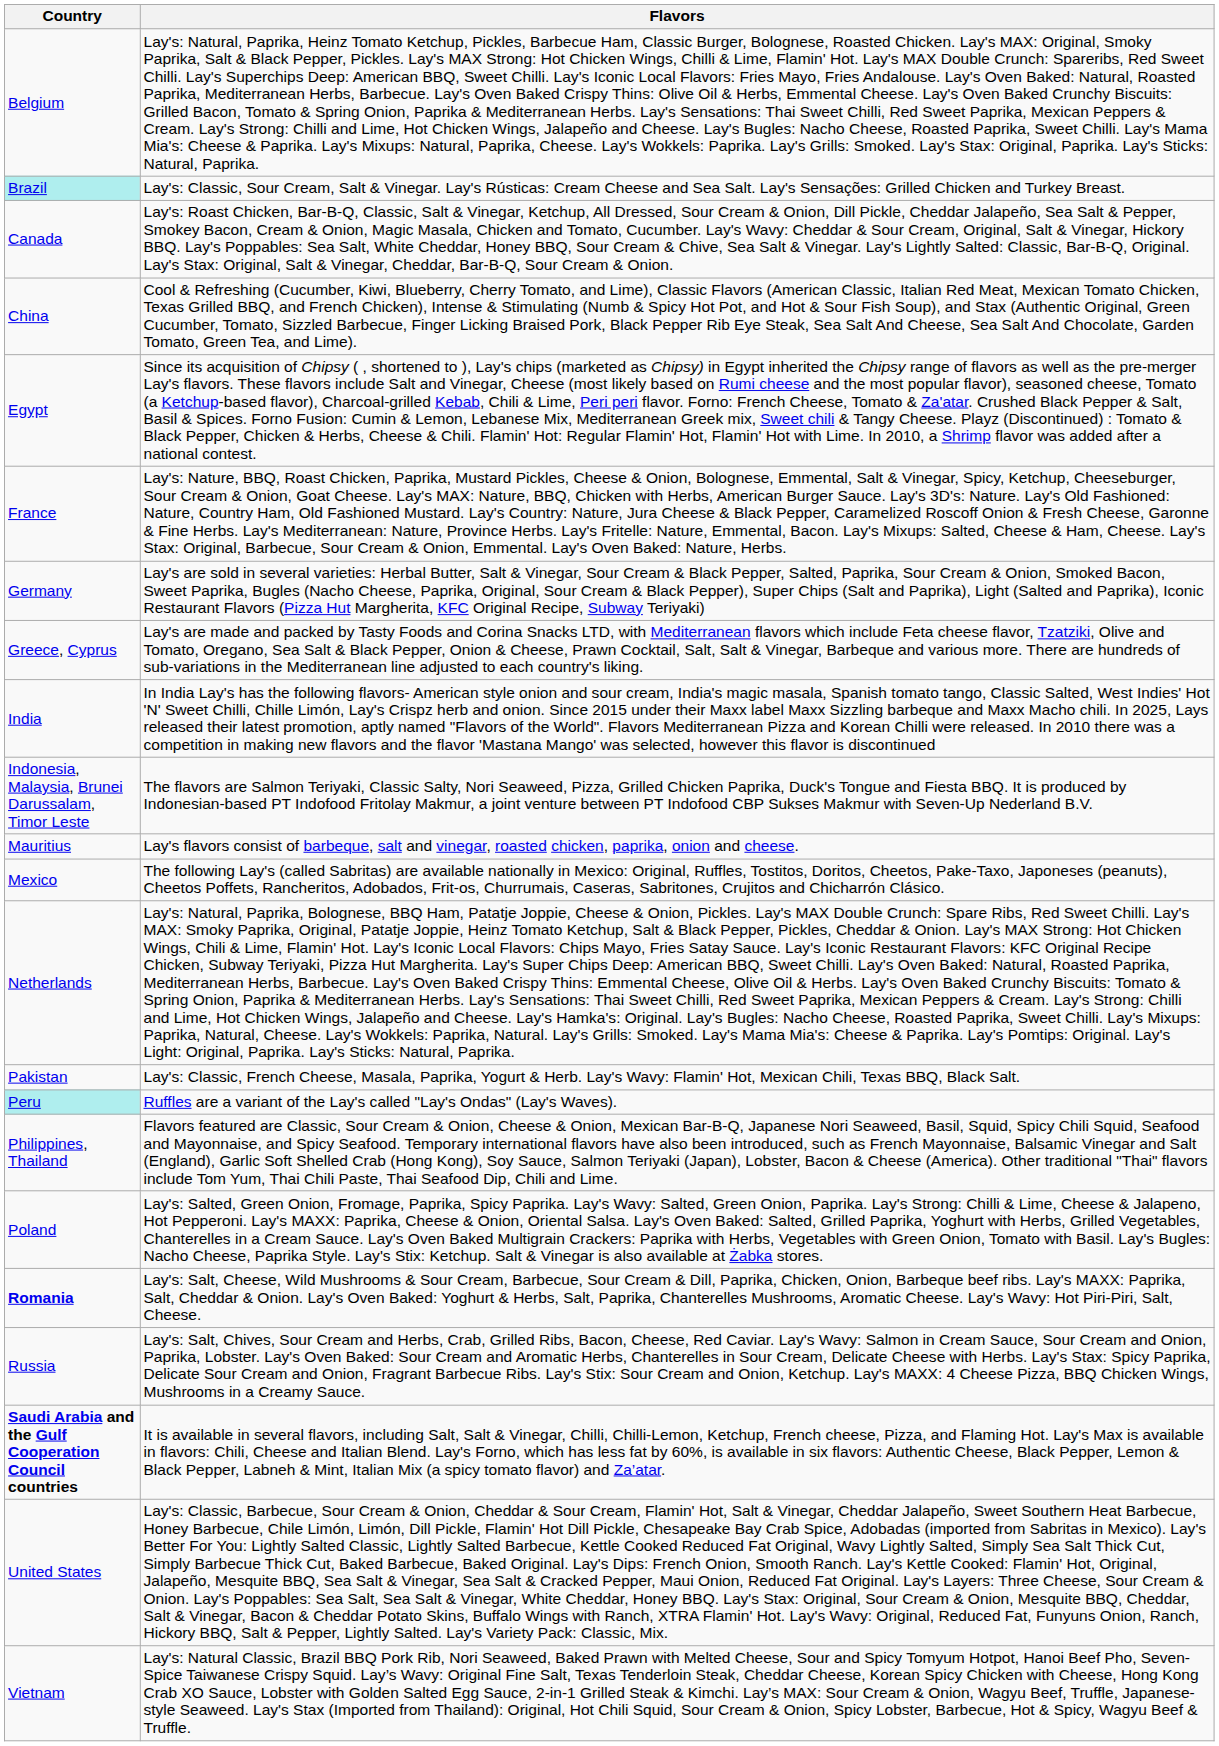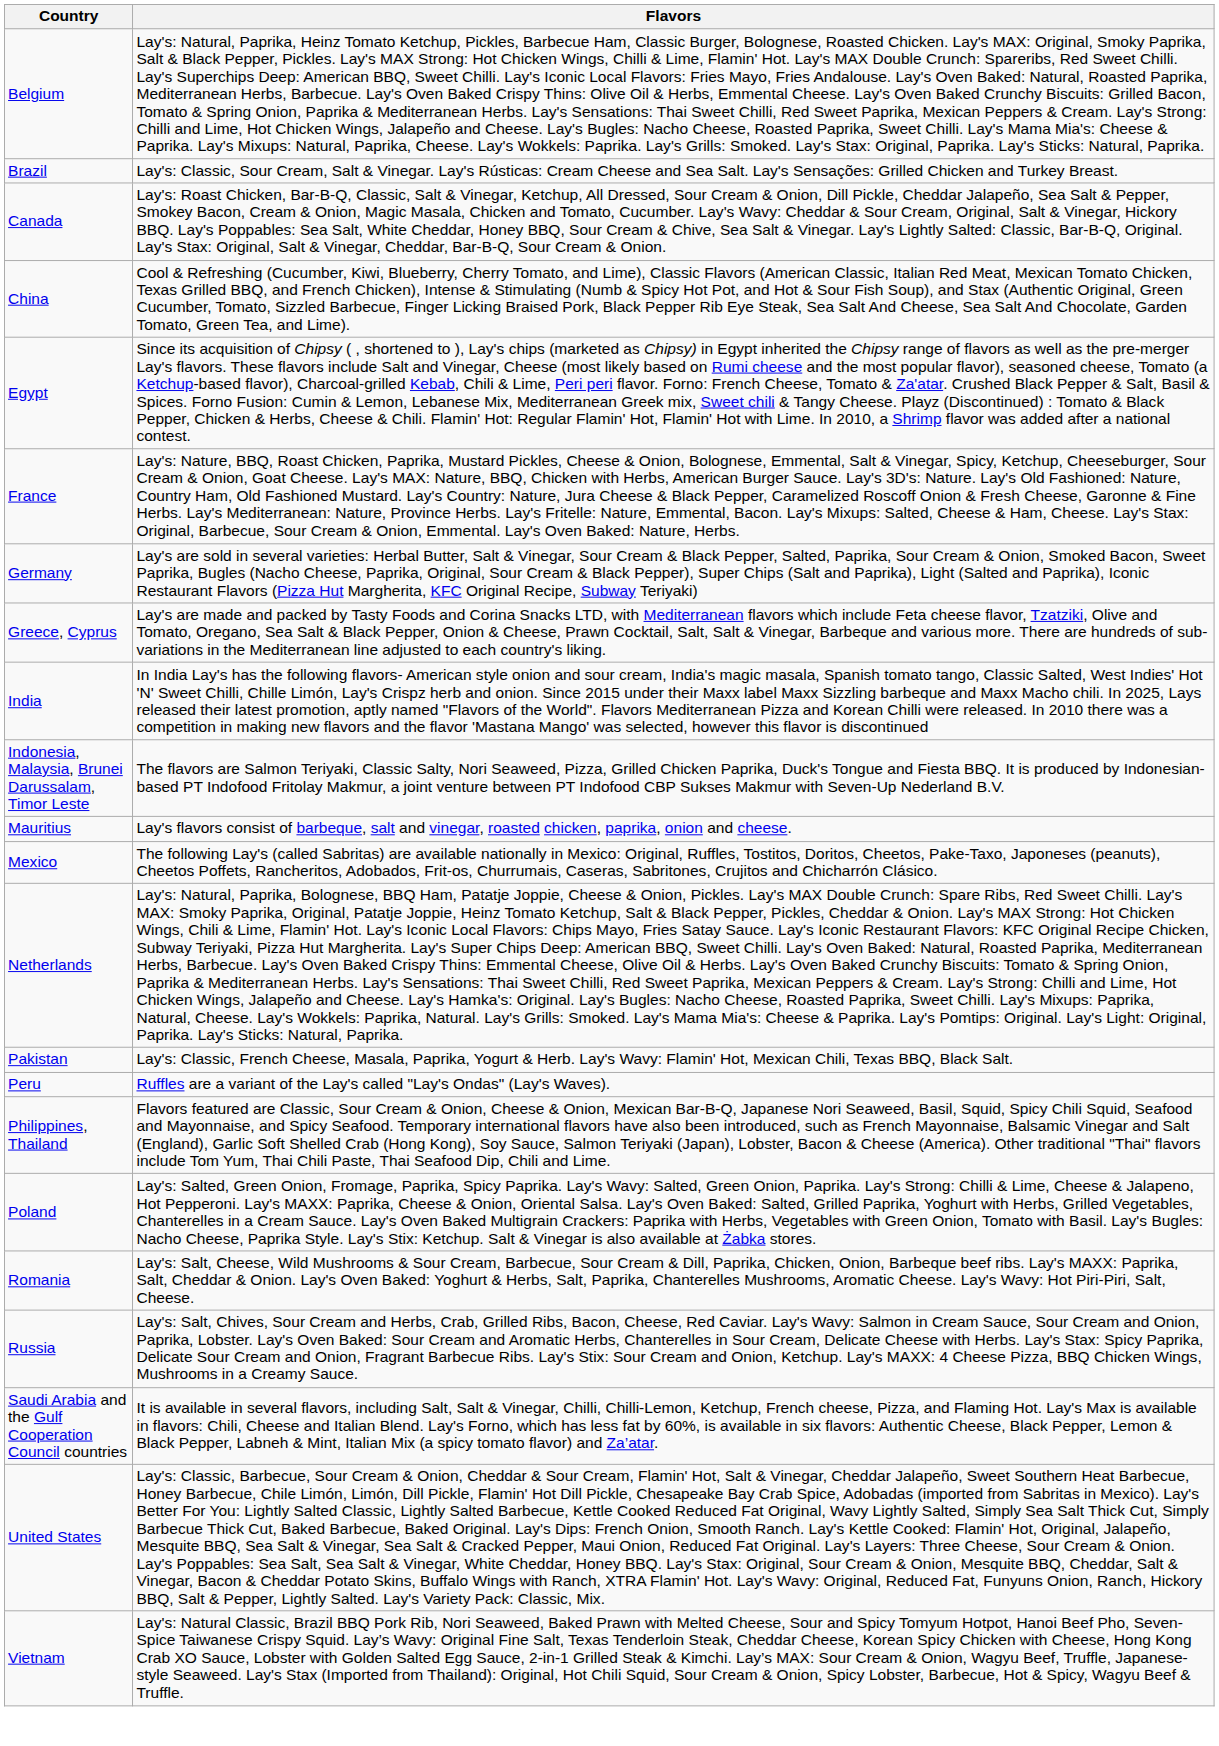(27, 188) paleturquoise background -> (27, 170) no background
(24, 1101) paleturquoise background -> (24, 1084) no background
(41, 1297) bold -> (39, 1280) normal
(71, 1451) bold -> (68, 1425) normal
